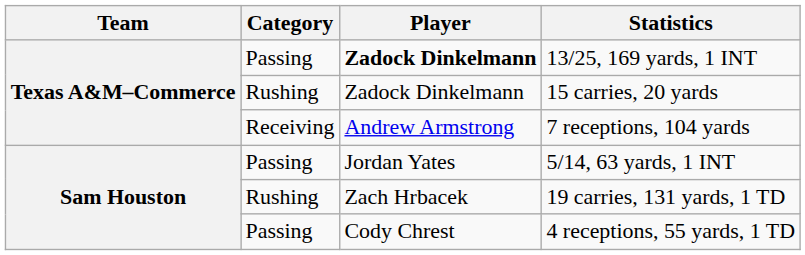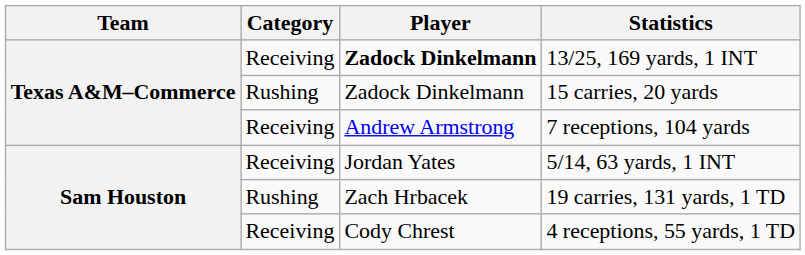(279, 57) Passing -> (290, 57) Receiving
(279, 161) Passing -> (290, 161) Receiving
(279, 231) Passing -> (290, 231) Receiving
